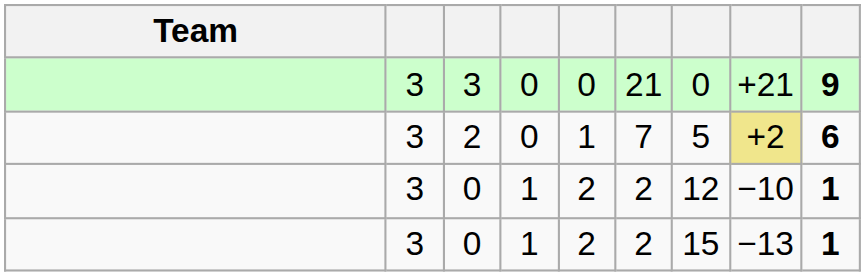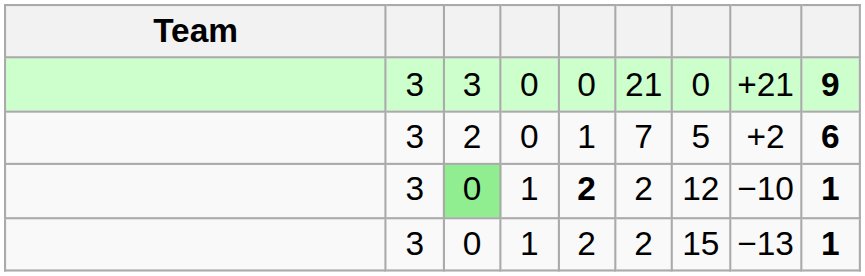(766, 137) khaki background -> (766, 137) no background
(472, 190) no background -> (472, 190) lightgreen background
(586, 190) normal -> (586, 190) bold
